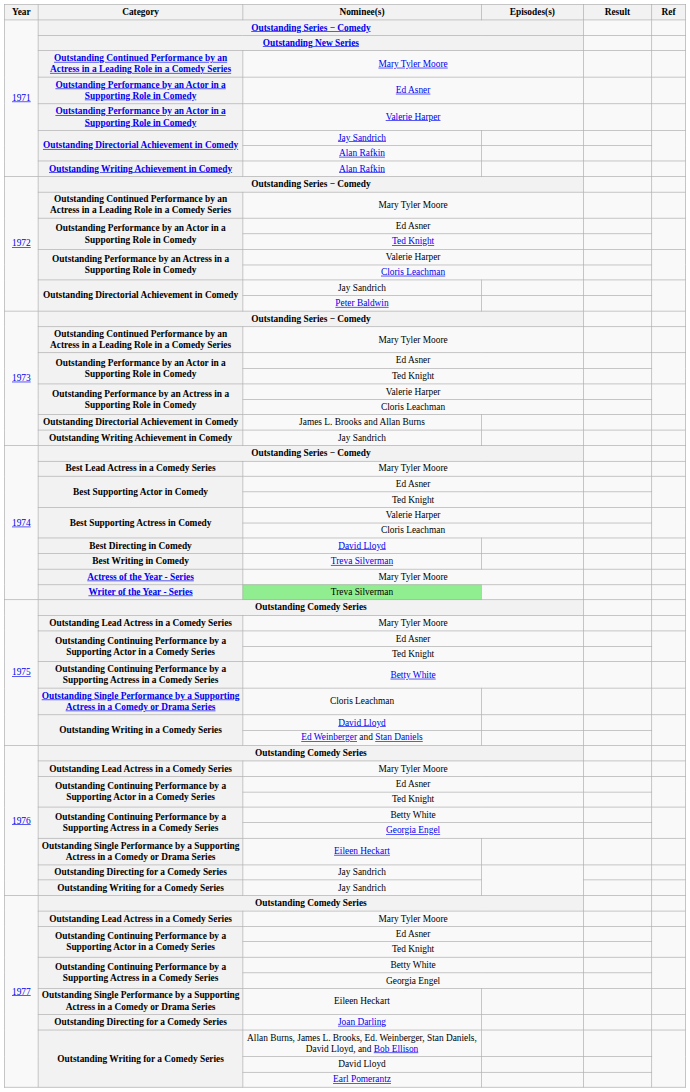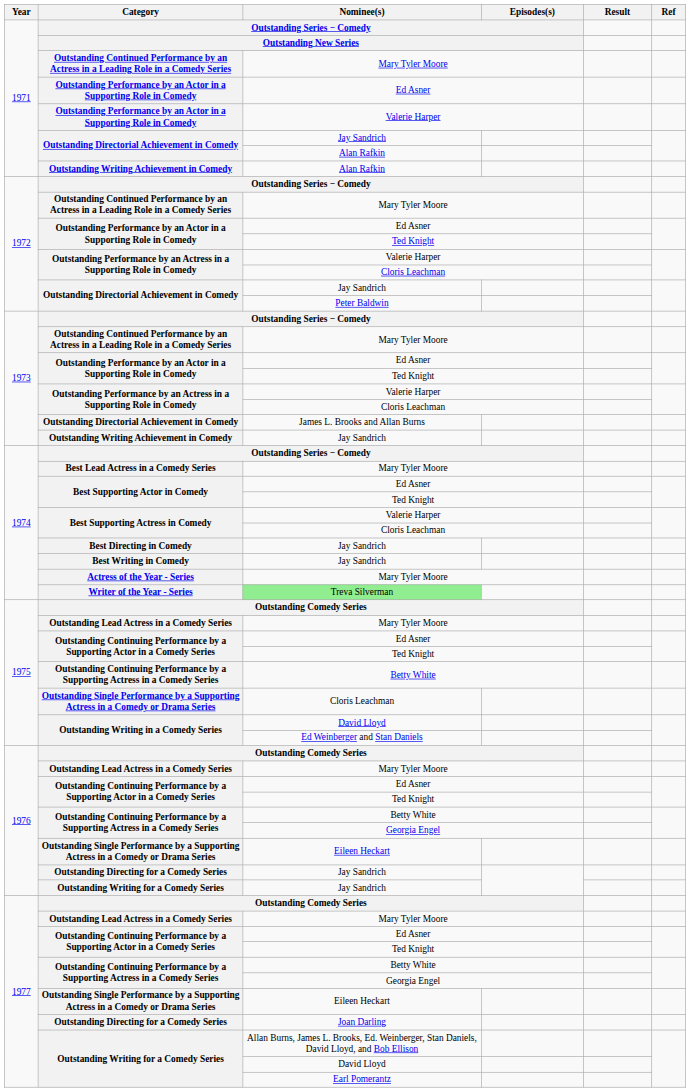(362, 546) David Lloyd -> (362, 546) Jay Sandrich
(362, 561) Treva Silverman -> (362, 561) Jay Sandrich
